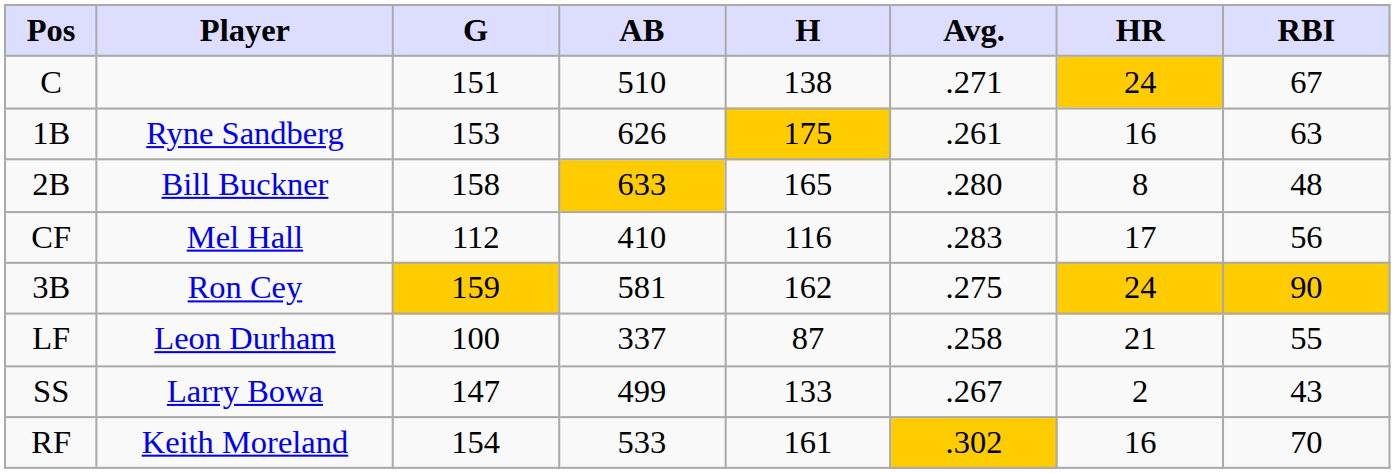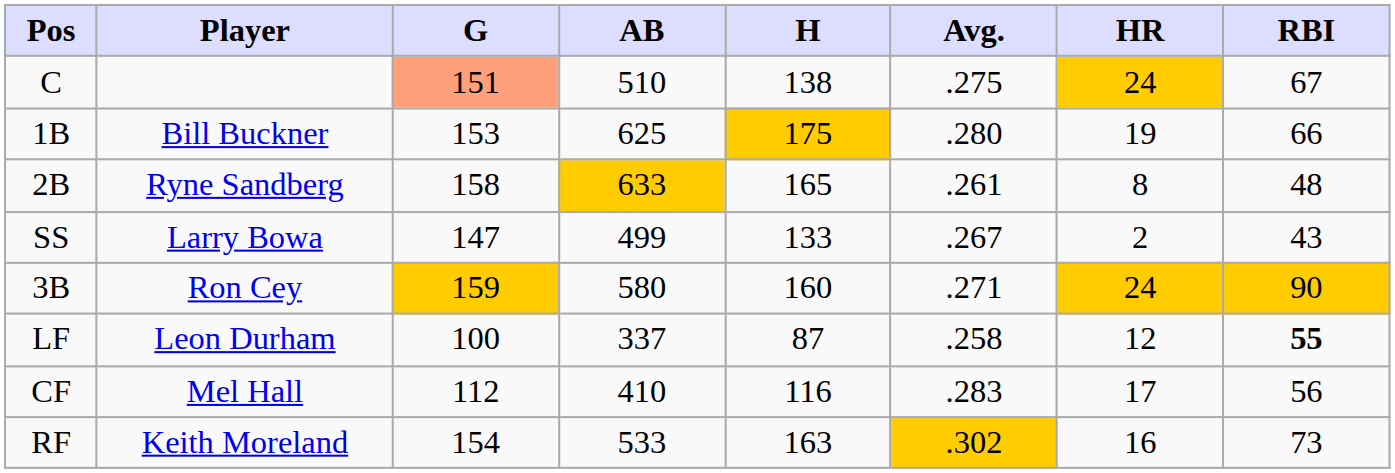(476, 81) no background -> (476, 81) lightsalmon background
(974, 81) .271 -> (974, 81) .275
(245, 133) Ryne Sandberg -> (245, 133) Bill Buckner
(642, 133) 626 -> (642, 133) 625
(974, 133) .261 -> (974, 133) .280
(1140, 133) 16 -> (1140, 133) 19
(1306, 133) 63 -> (1306, 133) 66
(245, 184) Bill Buckner -> (245, 184) Ryne Sandberg
(974, 184) .280 -> (974, 184) .261
rows swapped: (51, 390) <-> (51, 236)
(642, 287) 581 -> (642, 287) 580
(808, 287) 162 -> (808, 287) 160
(974, 287) .275 -> (974, 287) .271
(1140, 339) 21 -> (1140, 339) 12
(1306, 339) normal -> (1306, 339) bold
(808, 442) 161 -> (808, 442) 163
(1306, 442) 70 -> (1306, 442) 73
